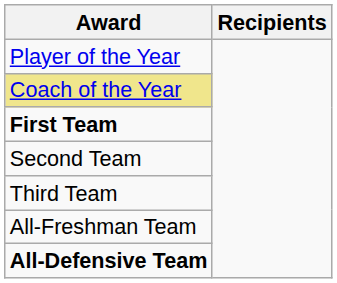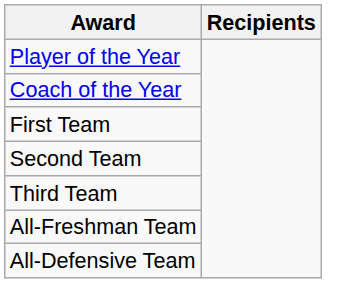(96, 90) khaki background -> (96, 90) no background
(64, 125) bold -> (60, 125) normal
(109, 261) bold -> (103, 261) normal
